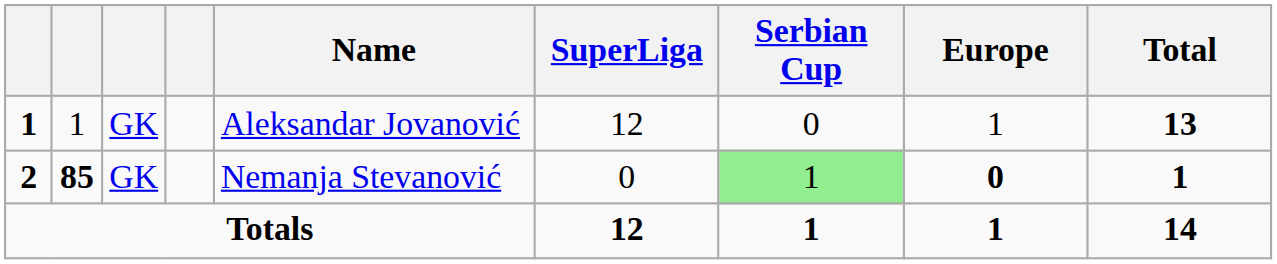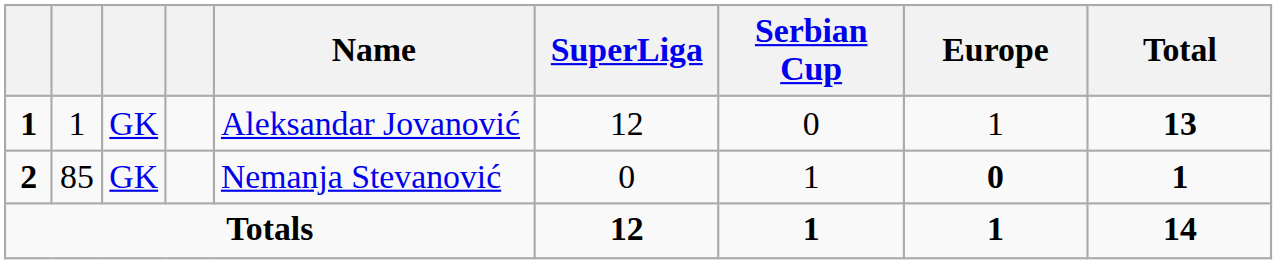(77, 176) bold -> (77, 176) normal
(811, 176) lightgreen background -> (811, 176) no background
